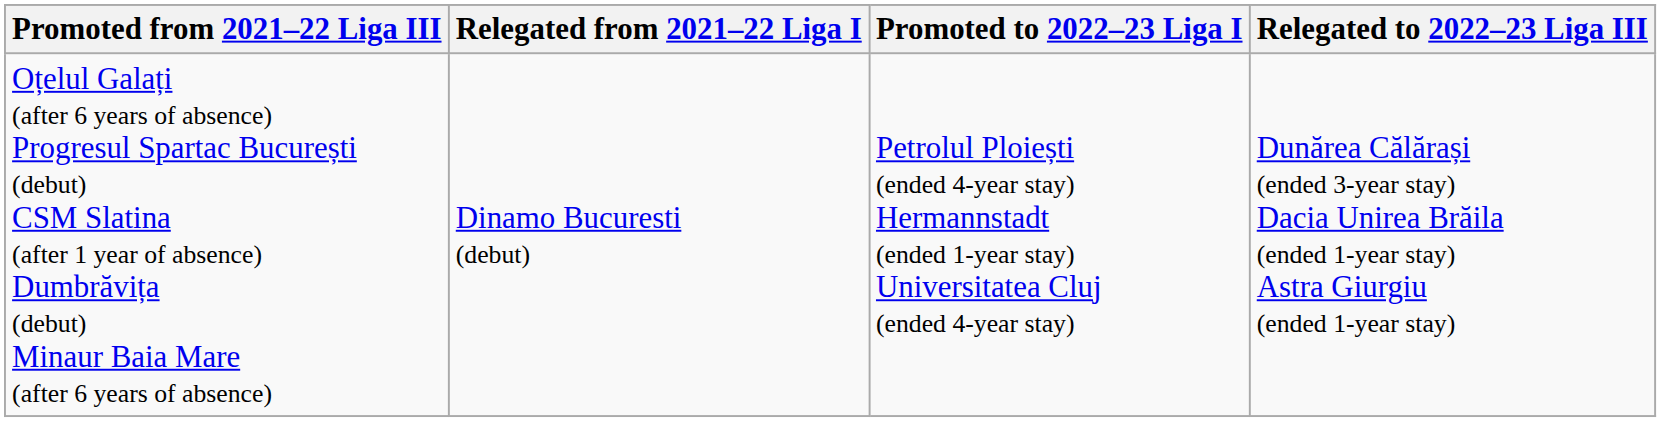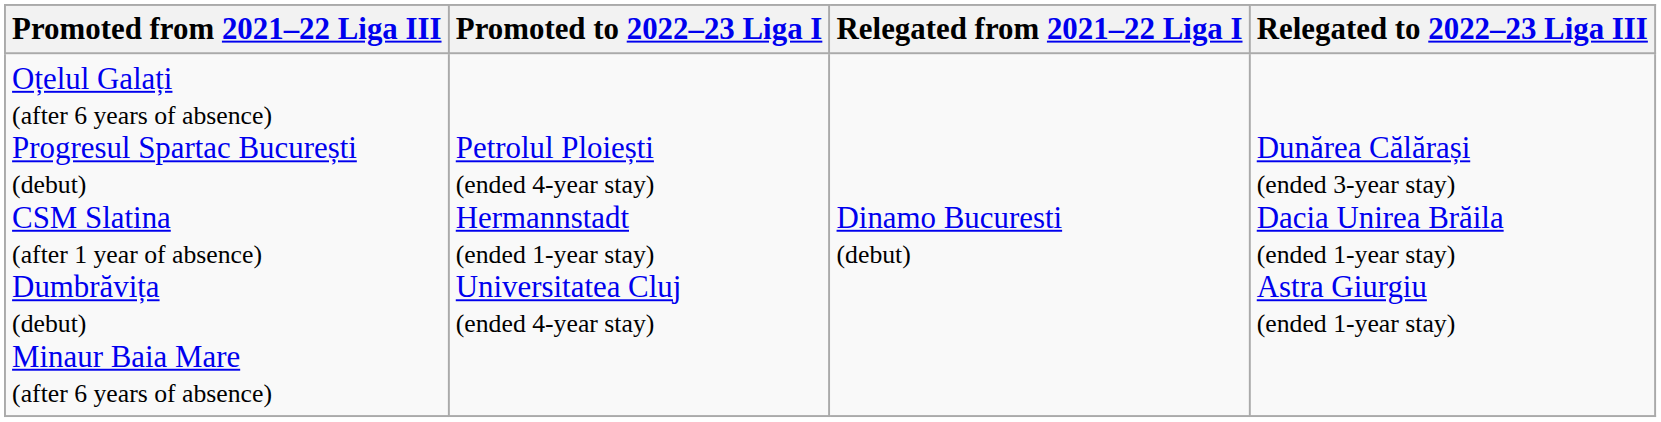columns swapped: (659, 28) <-> (1059, 28)
